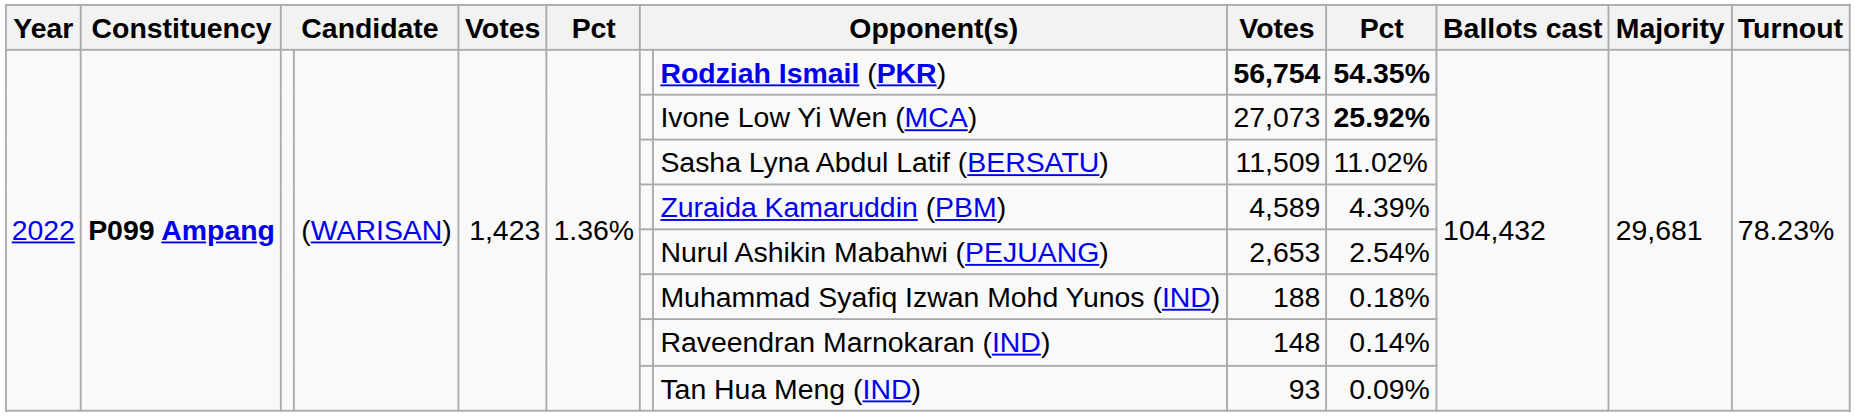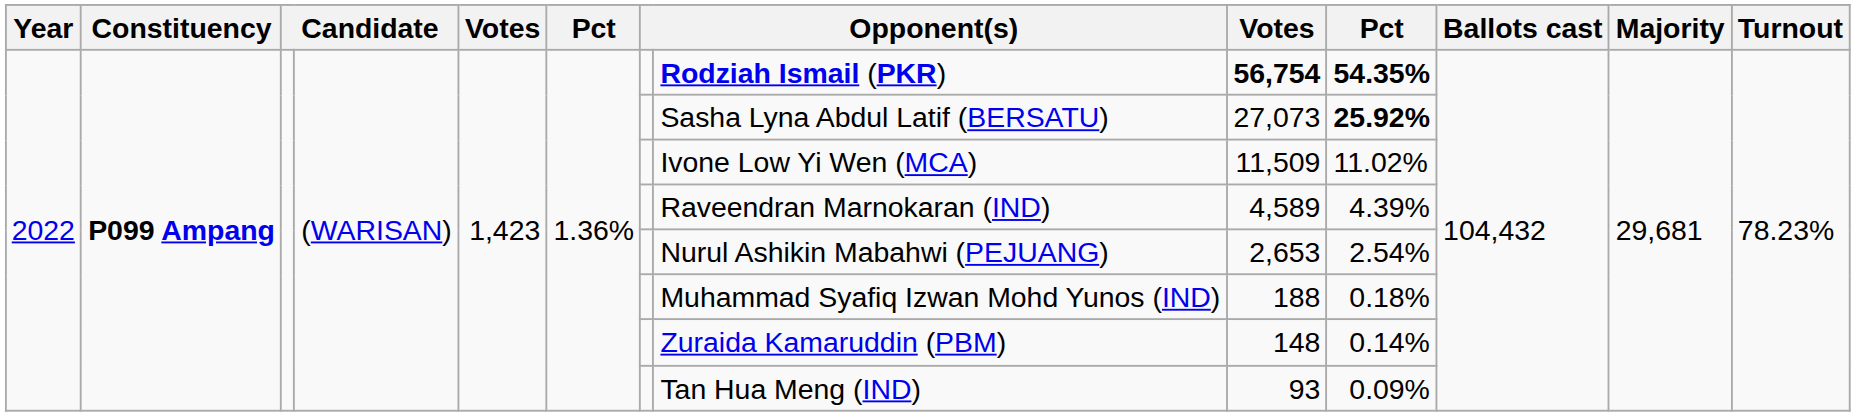(819, 117) Ivone Low Yi Wen (MCA) -> (885, 117) Sasha Lyna Abdul Latif (BERSATU)
(885, 162) Sasha Lyna Abdul Latif (BERSATU) -> (819, 162) Ivone Low Yi Wen (MCA)
(833, 207) Zuraida Kamaruddin (PBM) -> (855, 207) Raveendran Marnokaran (IND)
(855, 342) Raveendran Marnokaran (IND) -> (833, 342) Zuraida Kamaruddin (PBM)
